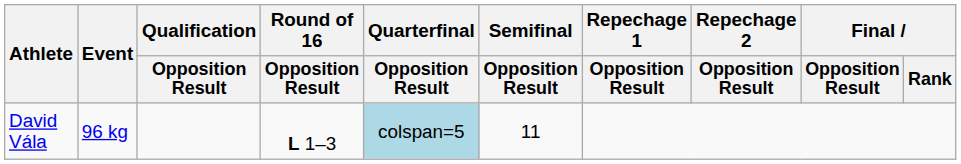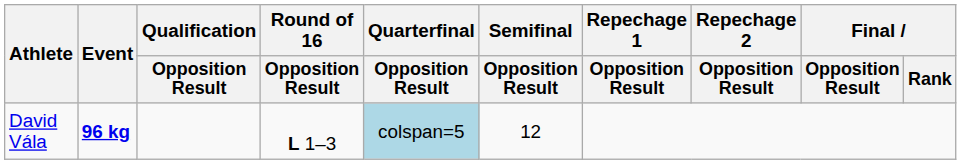(105, 131) normal -> (106, 131) bold
(531, 131) 11 -> (531, 131) 12
